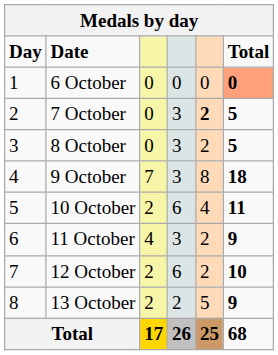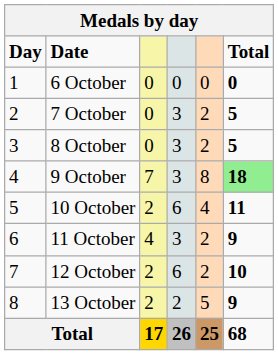(232, 83) lightsalmon background -> (232, 83) no background
(205, 114) bold -> (205, 114) normal
(237, 176) no background -> (237, 176) lightgreen background
